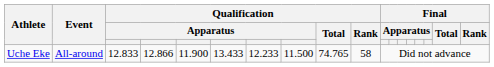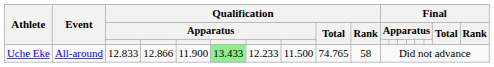(228, 53) no background -> (228, 53) lightgreen background
